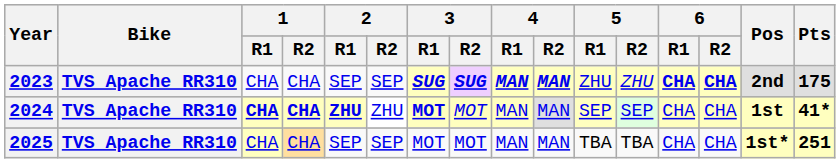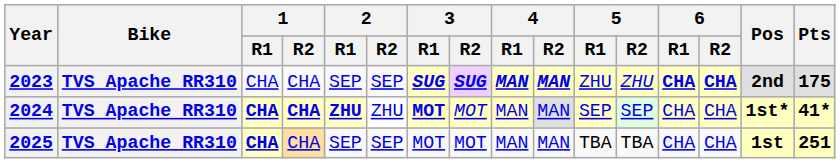(767, 112) 1st -> (767, 112) 1st*
(262, 142) normal -> (262, 142) bold
(767, 142) 1st* -> (767, 142) 1st
